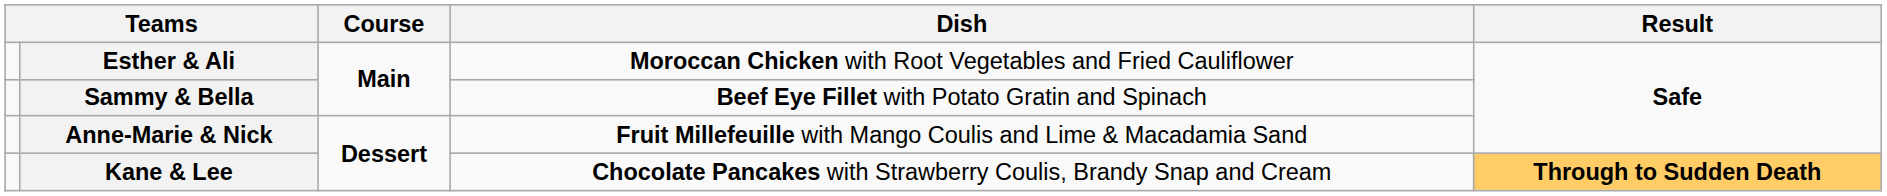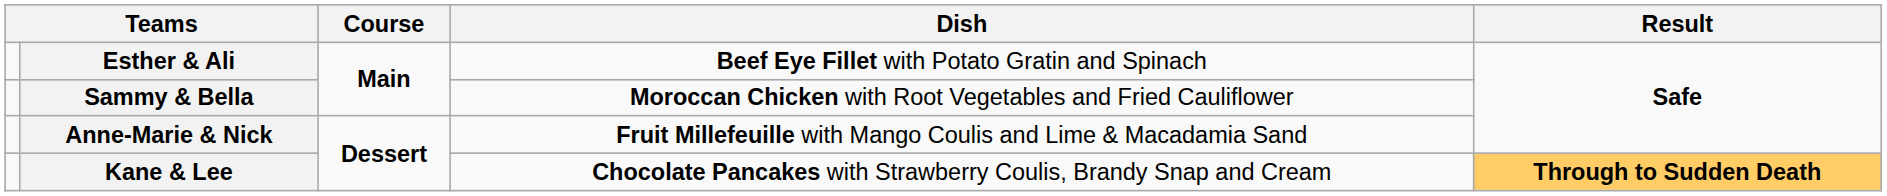(962, 61) Moroccan Chicken with Root Vegetables and Fried Cauliflower -> (962, 61) Beef Eye Fillet with Potato Gratin and Spinach
(962, 98) Beef Eye Fillet with Potato Gratin and Spinach -> (962, 98) Moroccan Chicken with Root Vegetables and Fried Cauliflower
